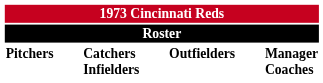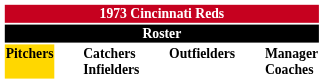(30, 53) no background -> (30, 53) gold background
